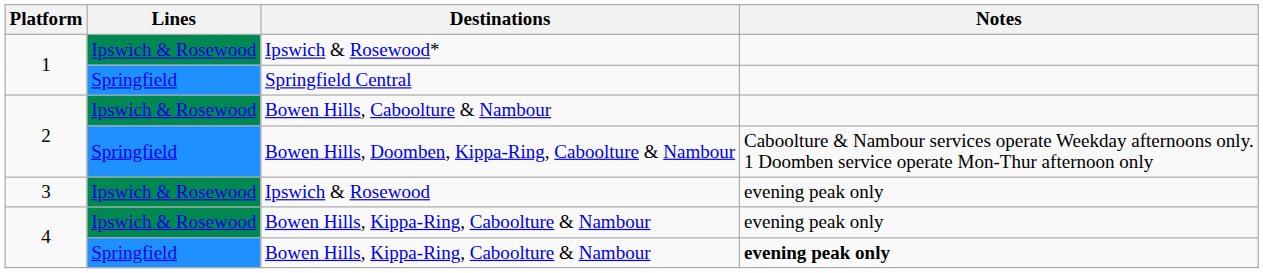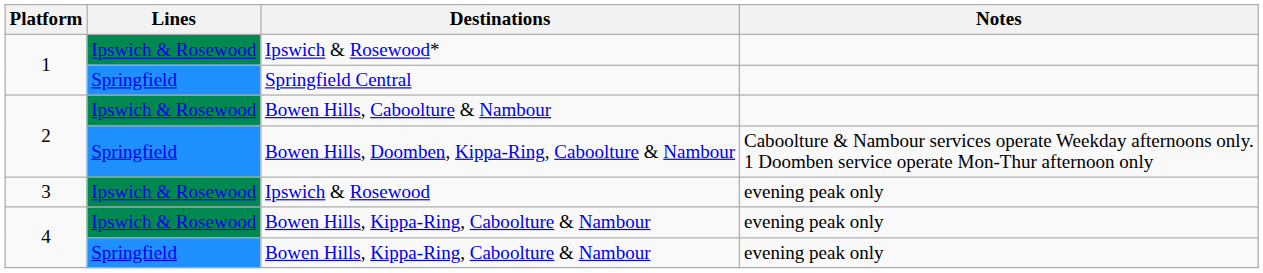(817, 252) bold -> (814, 252) normal
